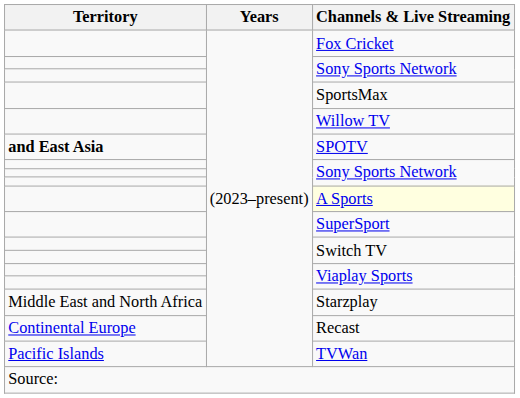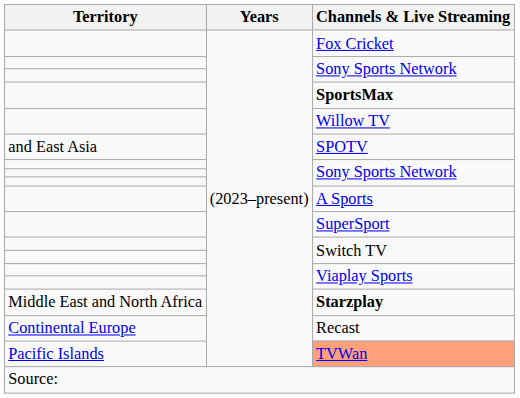(352, 95) normal -> (355, 95) bold
(56, 146) bold -> (53, 146) normal
(344, 198) lightyellow background -> (344, 198) no background
(347, 302) normal -> (350, 302) bold
(342, 353) no background -> (342, 353) lightsalmon background
